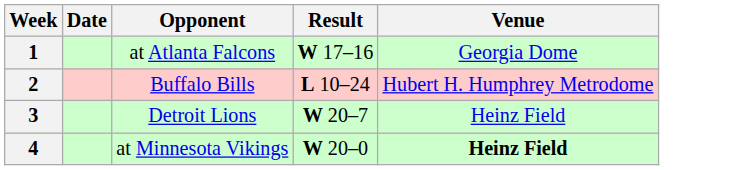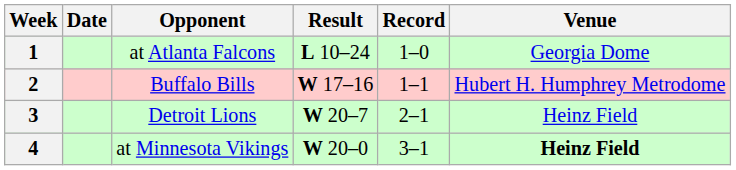+ column: (414, 20)
(335, 52) W 17–16 -> (335, 52) L 10–24
(335, 84) L 10–24 -> (335, 84) W 17–16
